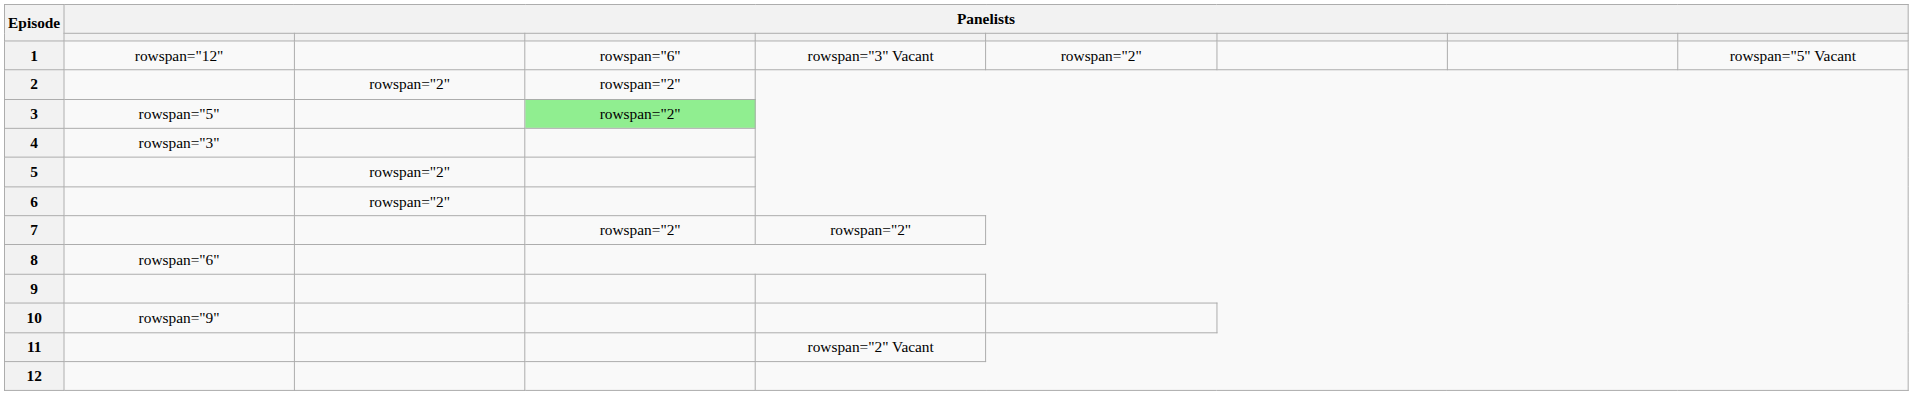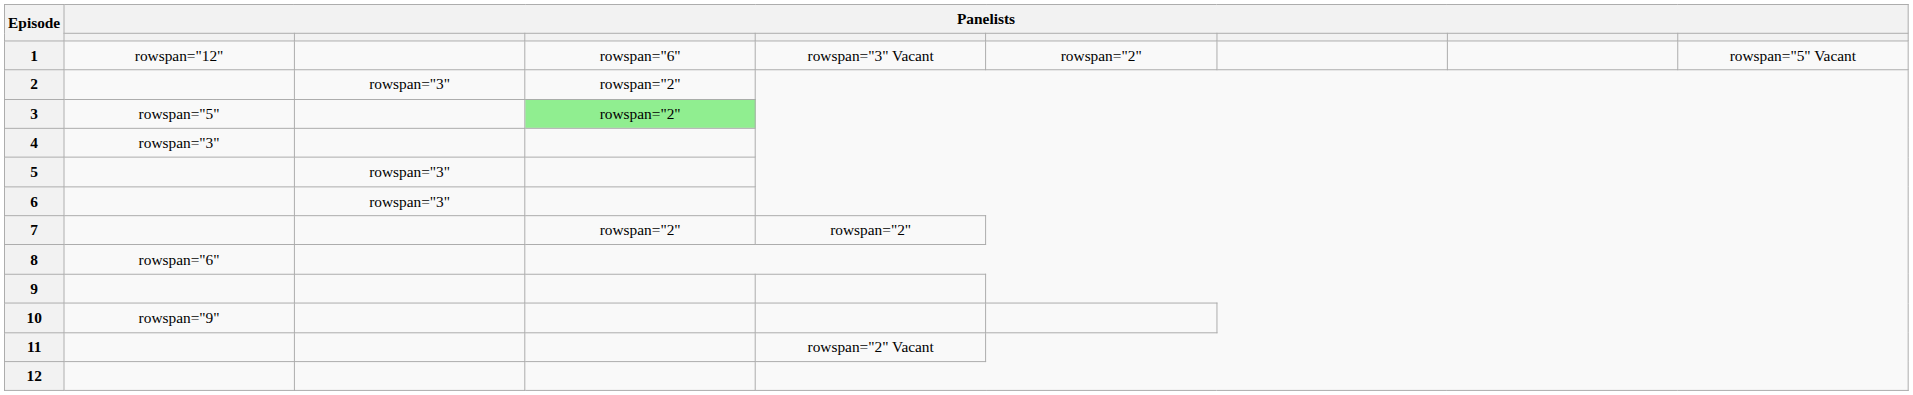(410, 84) rowspan="2" -> (410, 84) rowspan="3"
(410, 172) rowspan="2" -> (410, 172) rowspan="3"
(410, 201) rowspan="2" -> (410, 201) rowspan="3"
